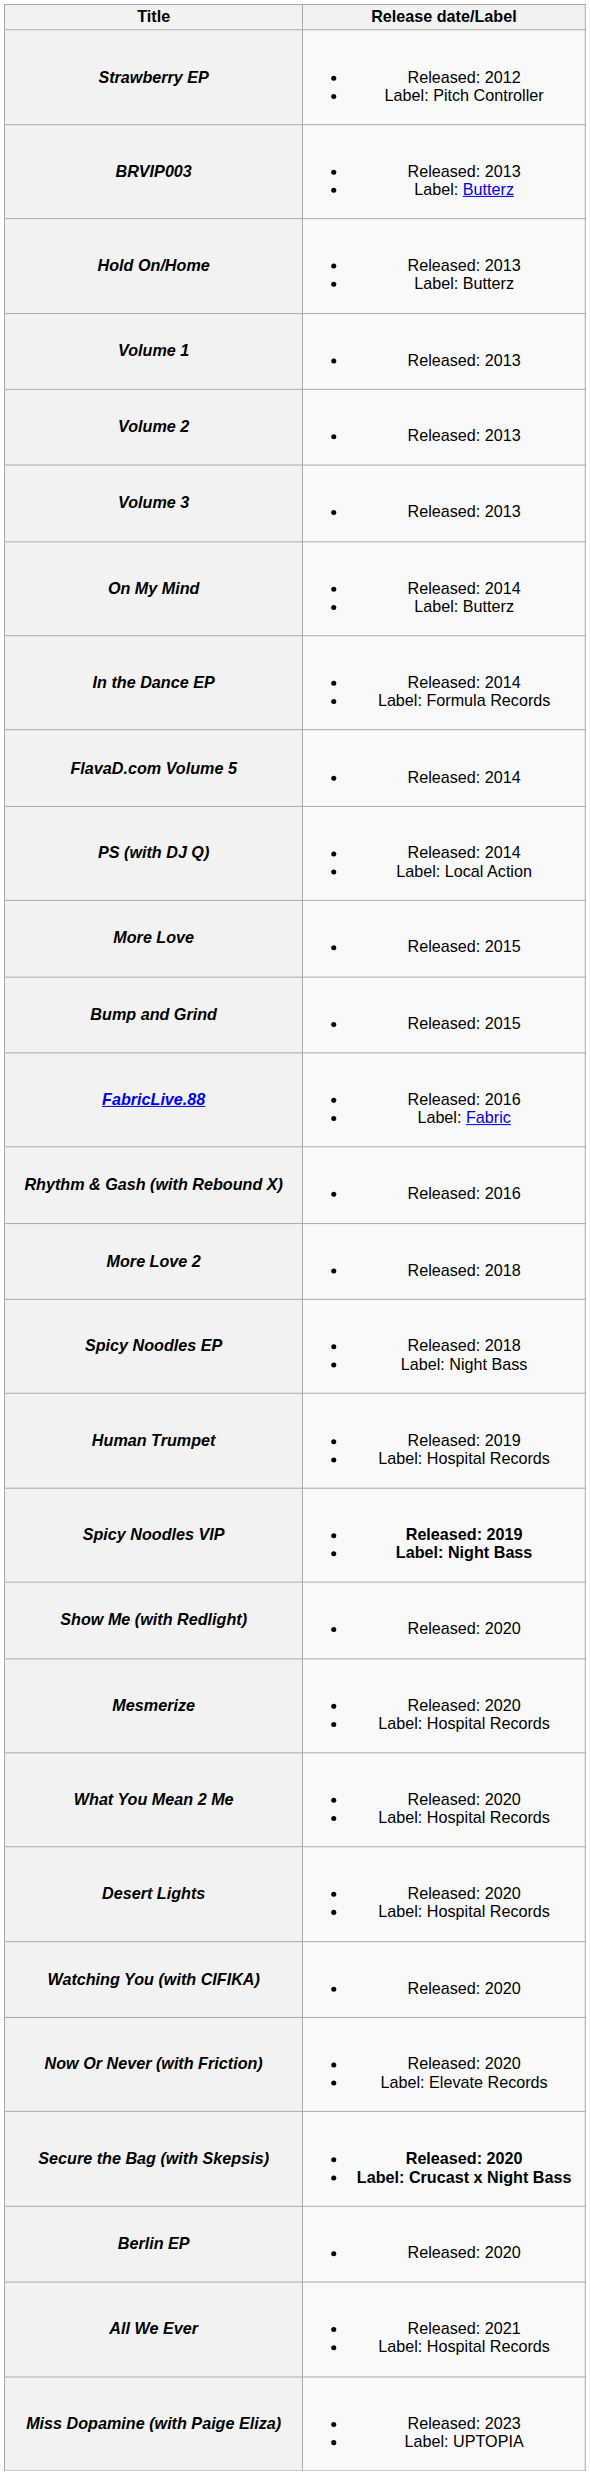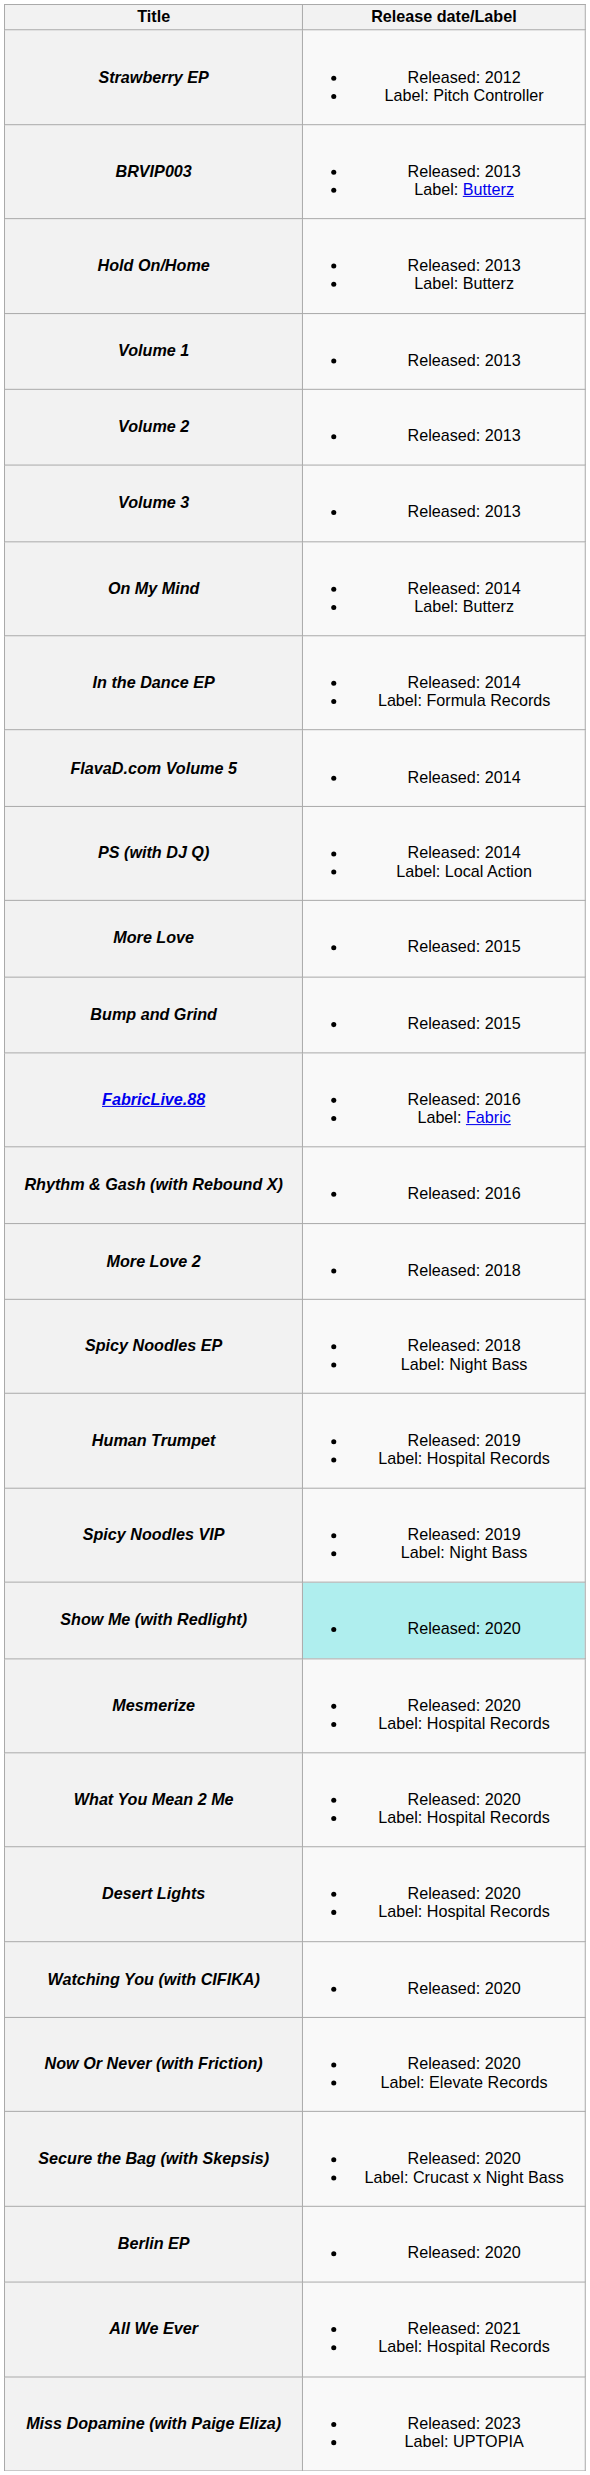(444, 1544) bold -> (444, 1544) normal
(444, 1629) no background -> (444, 1629) paleturquoise background
(444, 2168) bold -> (444, 2168) normal
